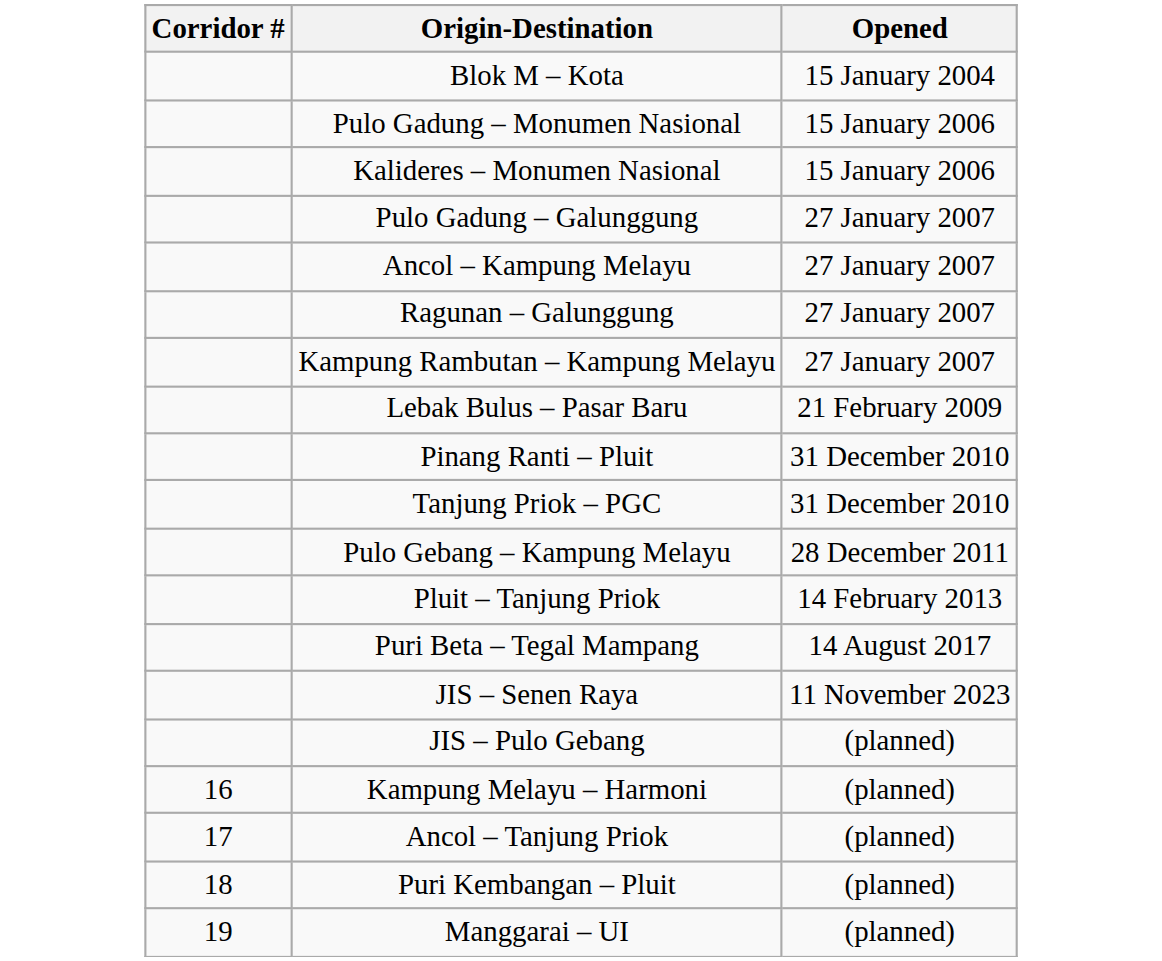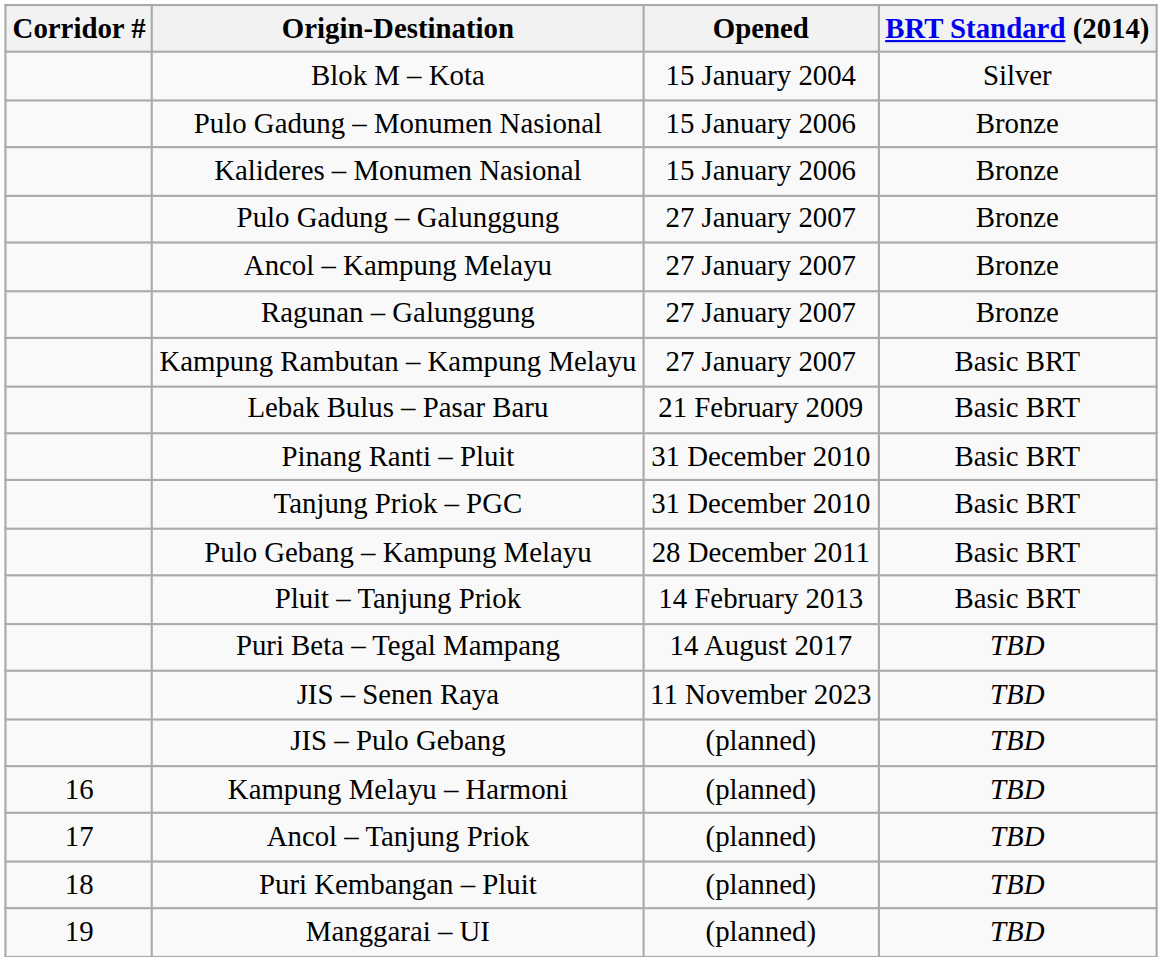+ column: (1017, 28)
